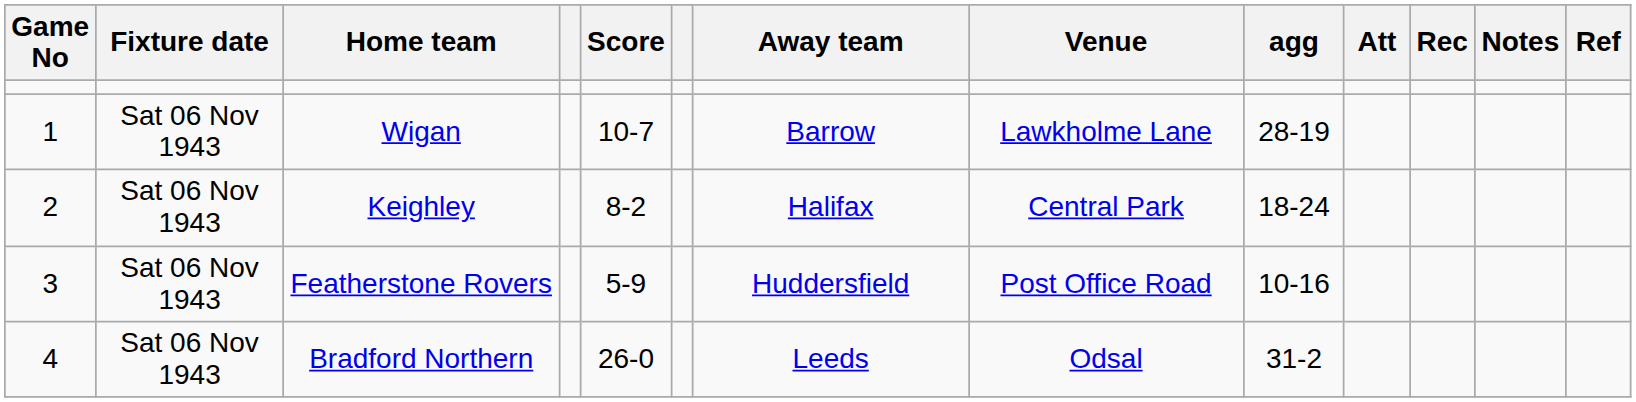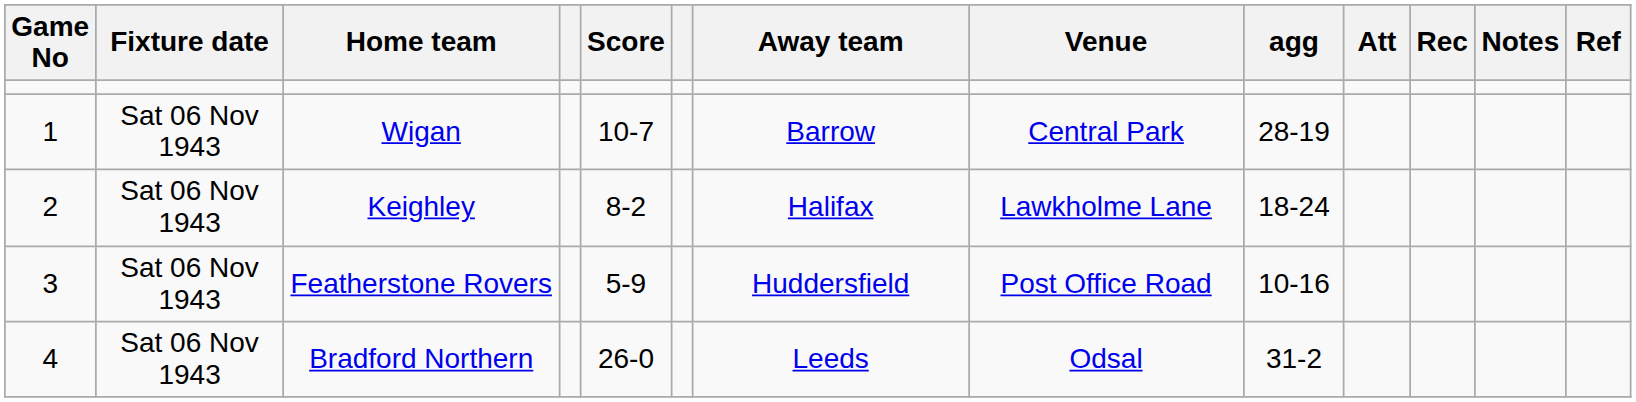(1106, 131) Lawkholme Lane -> (1106, 131) Central Park
(1106, 207) Central Park -> (1106, 207) Lawkholme Lane
